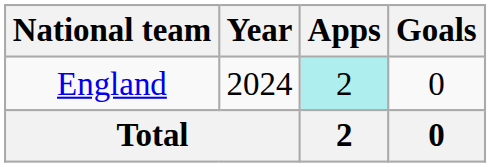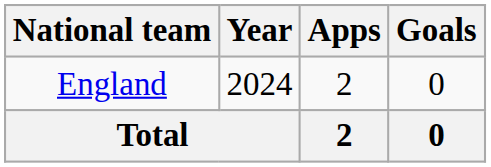(344, 82) paleturquoise background -> (344, 82) no background
